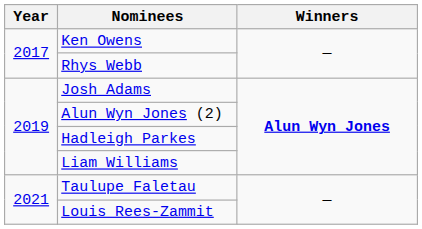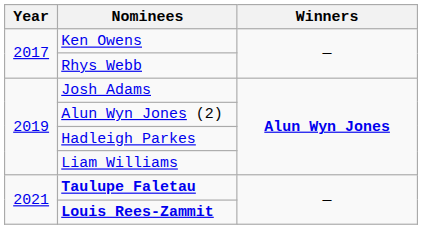(129, 187) normal -> (129, 187) bold
(138, 212) normal -> (138, 212) bold
